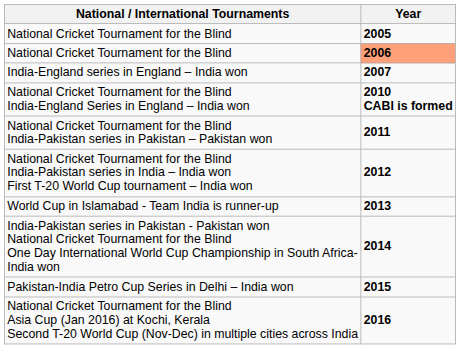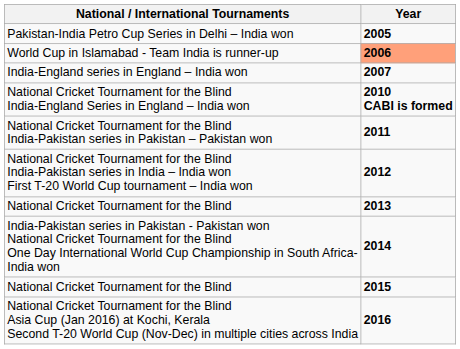(119, 33) National Cricket Tournament for the Blind -> (150, 33) Pakistan-India Petro Cup Series in Delhi – India won
(119, 53) National Cricket Tournament for the Blind -> (143, 53) World Cup in Islamabad - Team India is runner-up
(143, 206) World Cup in Islamabad - Team India is runner-up -> (119, 206) National Cricket Tournament for the Blind
(150, 287) Pakistan-India Petro Cup Series in Delhi – India won -> (119, 287) National Cricket Tournament for the Blind
